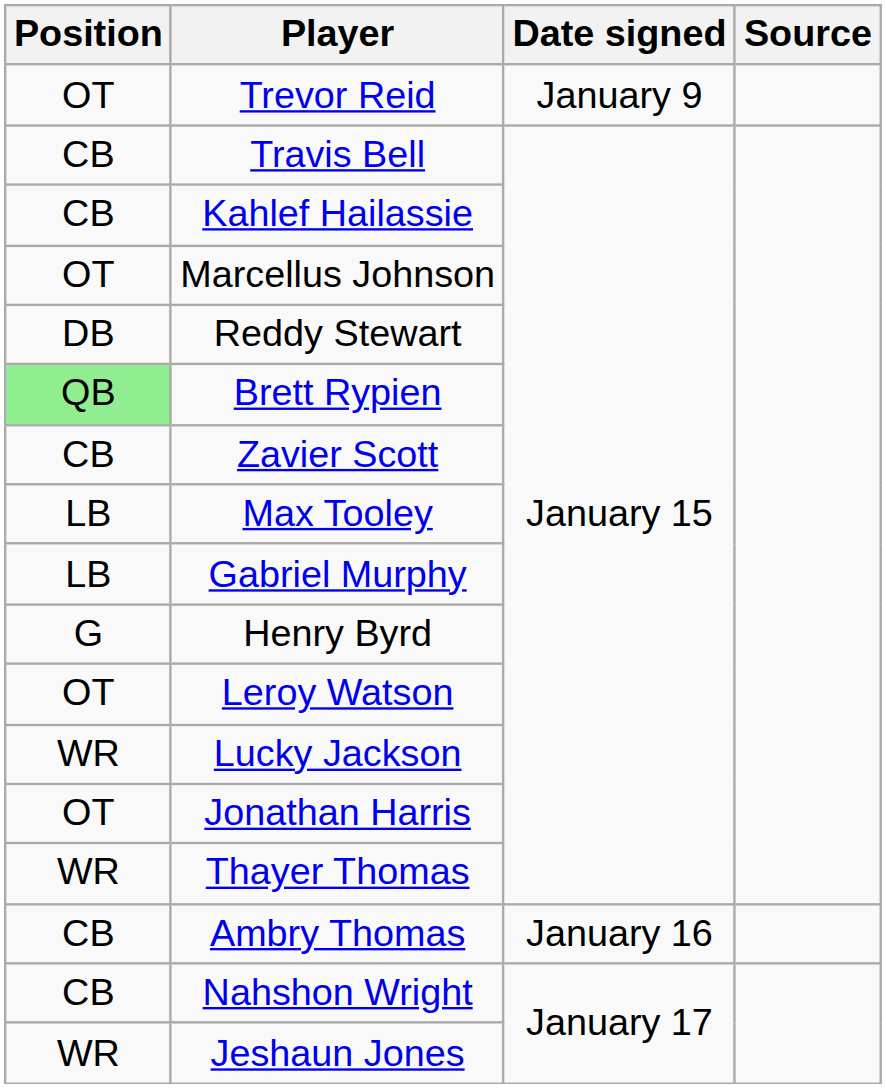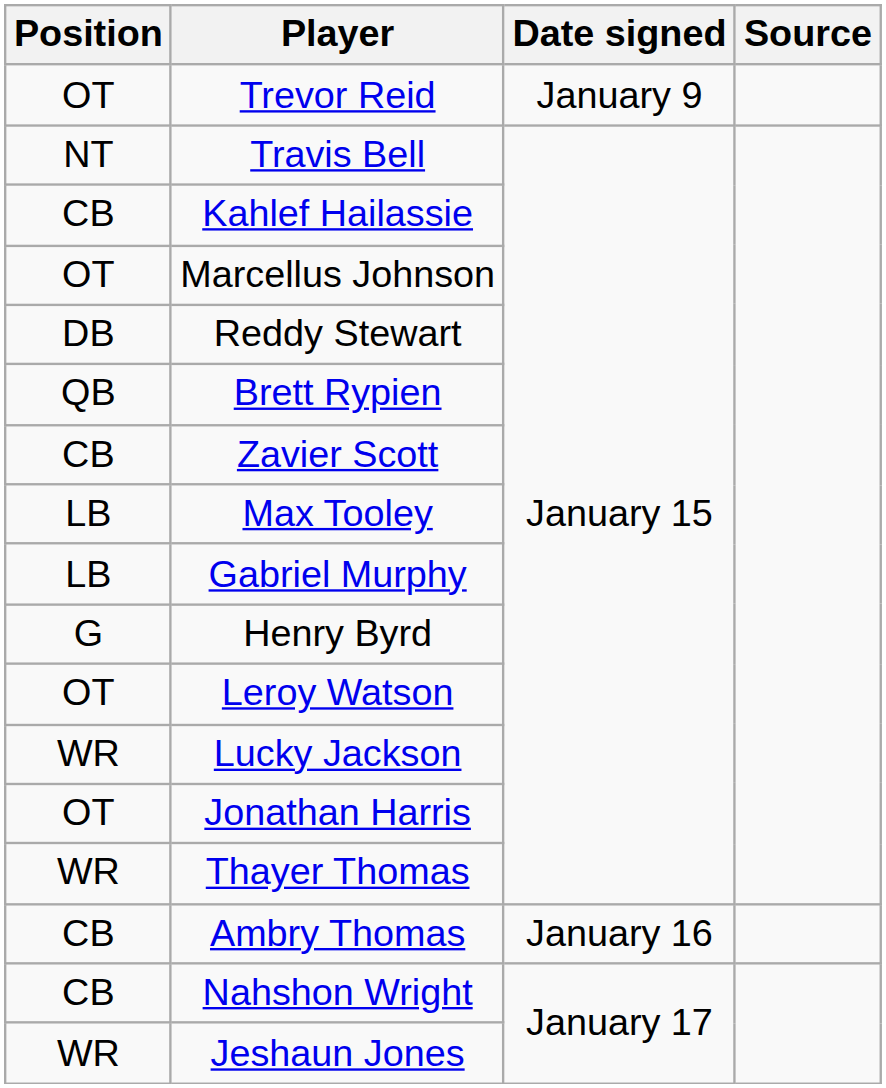(88, 154) CB -> (88, 154) NT
(88, 393) lightgreen background -> (88, 393) no background
